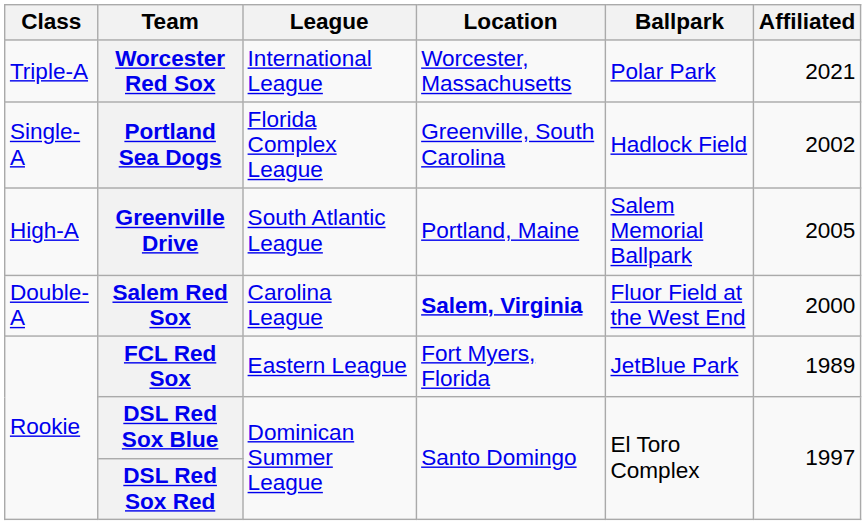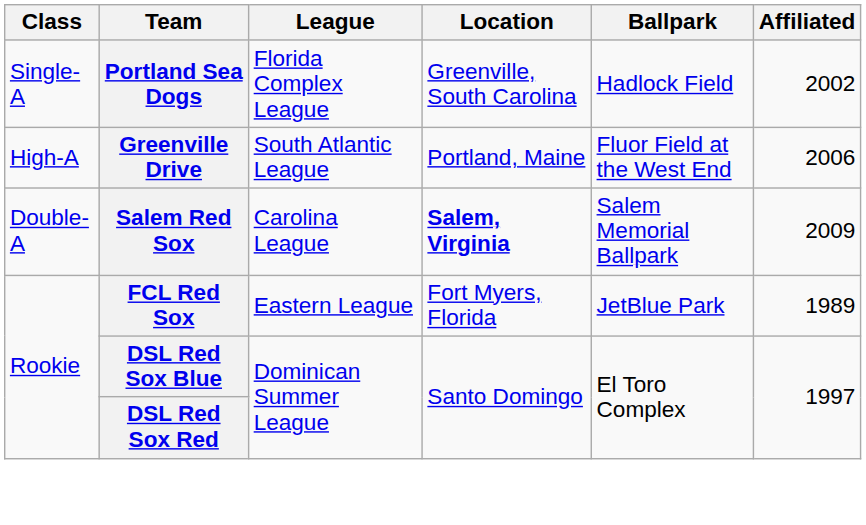- row: (170, 70)
(657, 231) Salem Memorial Ballpark -> (664, 157) Fluor Field at the West End
(830, 231) 2005 -> (830, 157) 2006
(678, 305) Fluor Field at the West End -> (643, 231) Salem Memorial Ballpark
(830, 305) 2000 -> (830, 231) 2009
